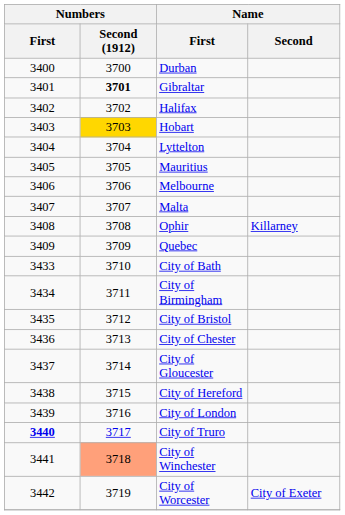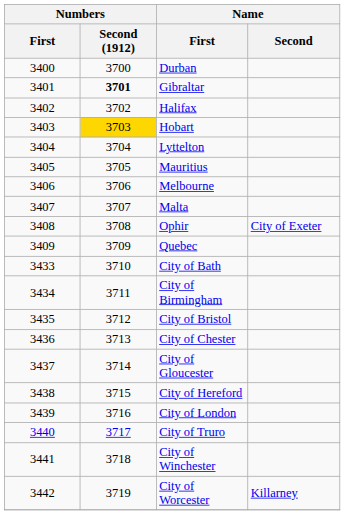(274, 226) Killarney -> (286, 226) City of Exeter
(42, 432) bold -> (42, 432) normal
(118, 459) lightsalmon background -> (118, 459) no background
(286, 493) City of Exeter -> (274, 493) Killarney
